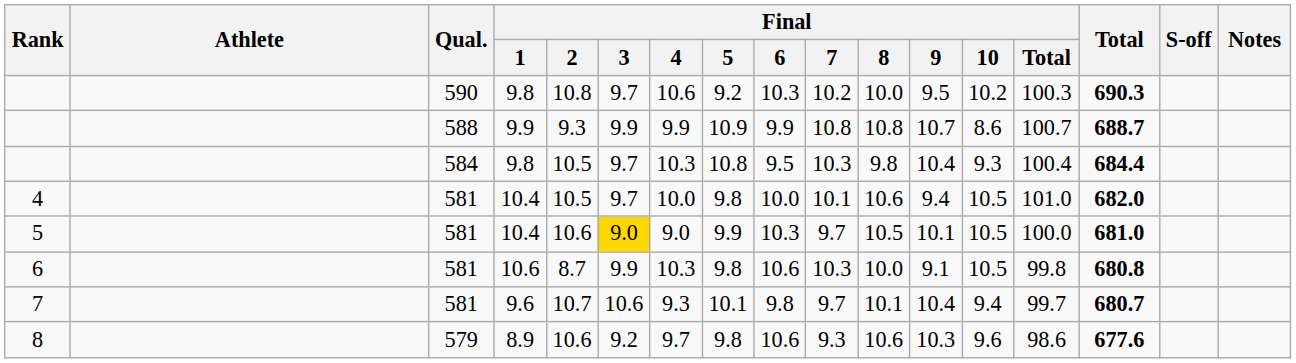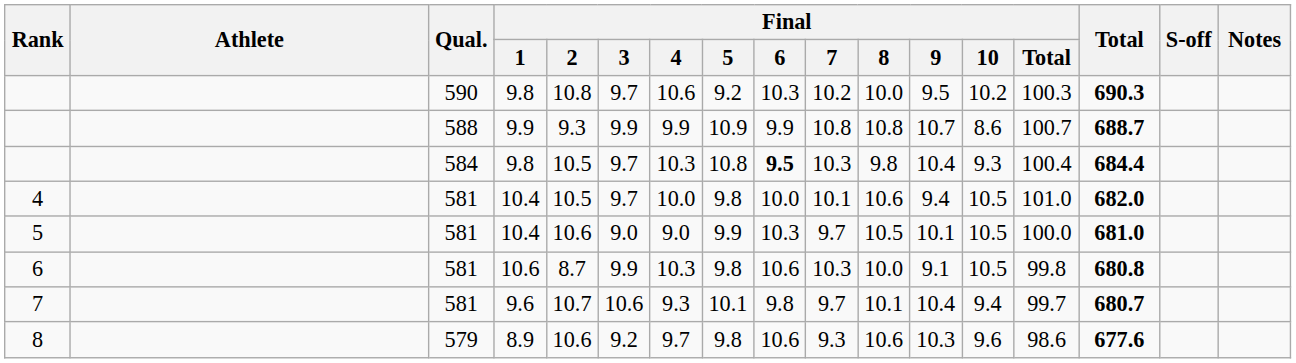(780, 163) normal -> (780, 163) bold
(624, 233) gold background -> (624, 233) no background
